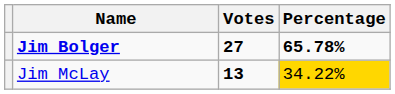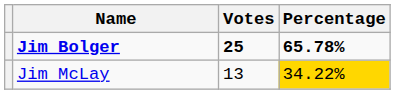(233, 47) 27 -> (233, 47) 25
(233, 75) bold -> (233, 75) normal
